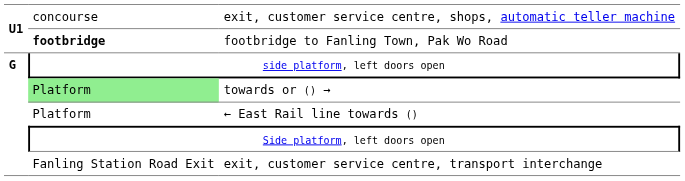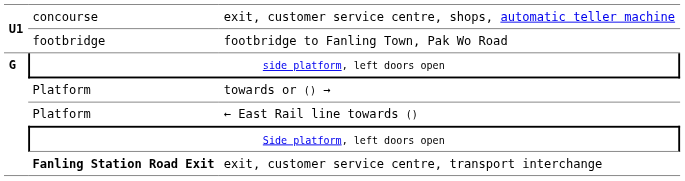(69, 41) bold -> (69, 41) normal
(62, 90) lightgreen background -> (62, 90) no background
(123, 163) normal -> (123, 163) bold
